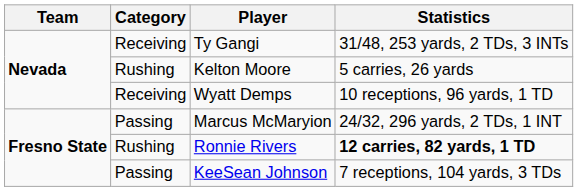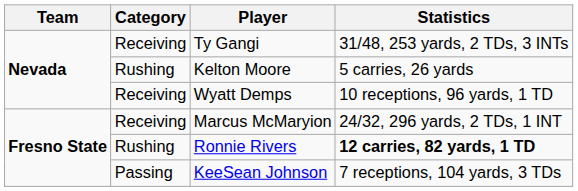(144, 121) Passing -> (150, 121) Receiving
